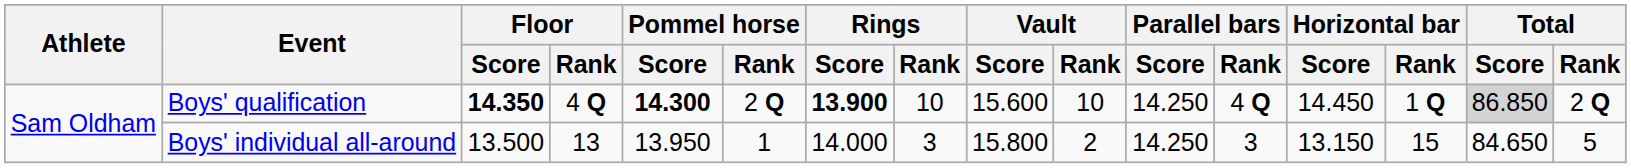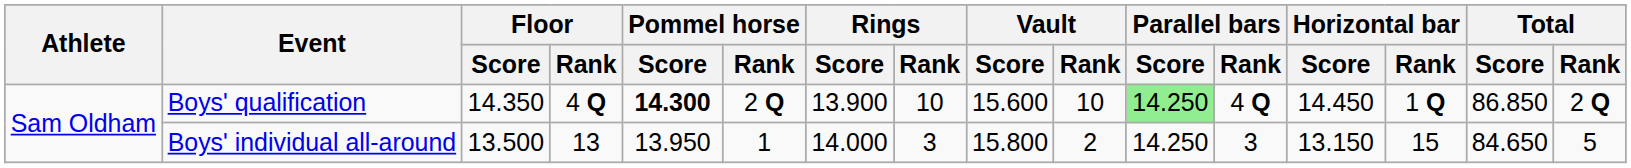(506, 104) bold -> (506, 104) normal
(850, 104) bold -> (850, 104) normal
(1170, 104) no background -> (1170, 104) lightgreen background
(1510, 104) lightgrey background -> (1510, 104) no background
